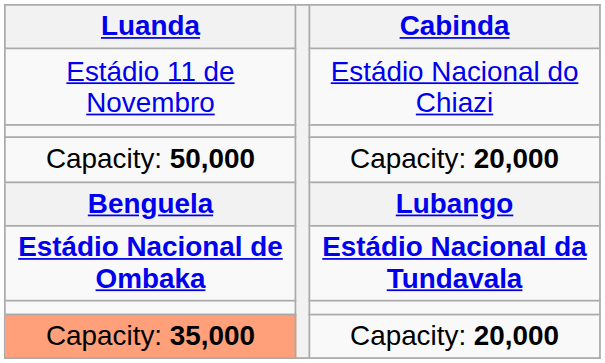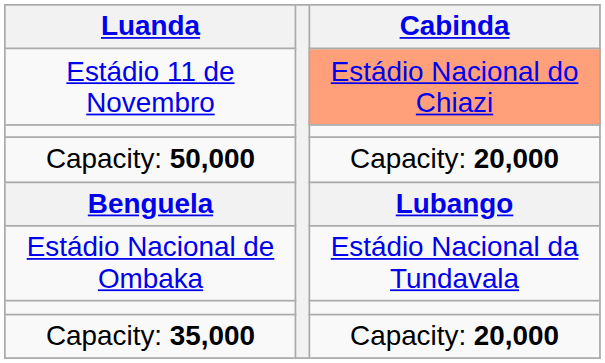(455, 86) no background -> (455, 86) lightsalmon background
(150, 262) bold -> (150, 262) normal
(455, 262) bold -> (455, 262) normal
(150, 335) lightsalmon background -> (150, 335) no background
